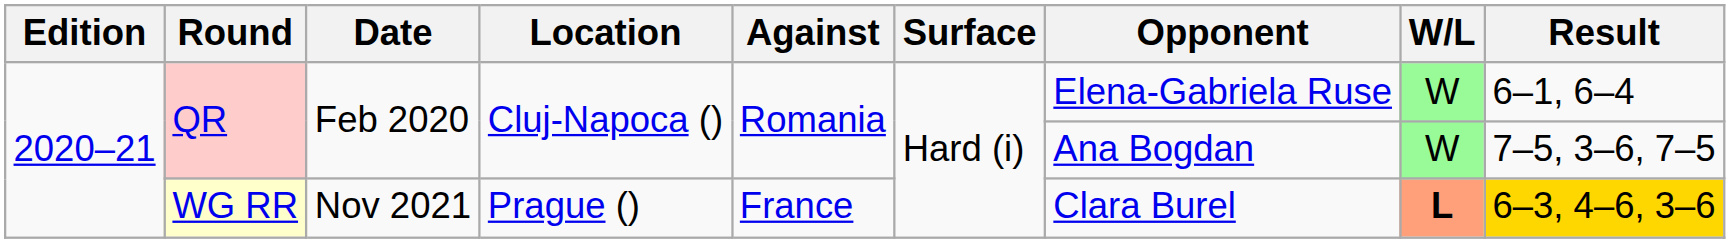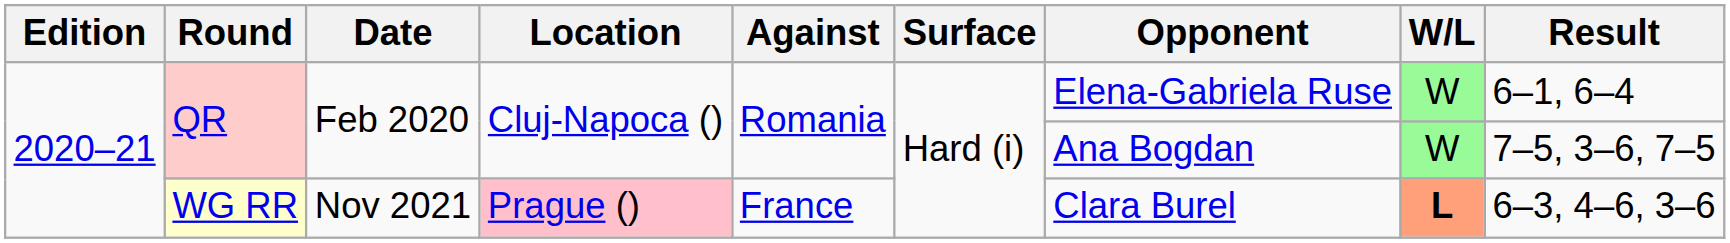(564, 206) no background -> (564, 206) pink background
(1604, 206) gold background -> (1604, 206) no background
